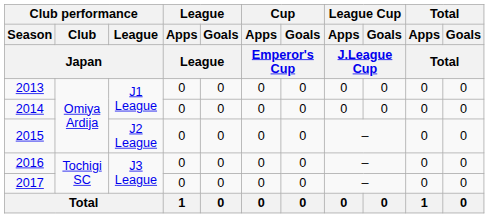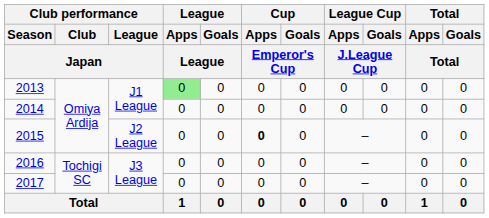(182, 88) no background -> (182, 88) lightgreen background
(261, 136) normal -> (261, 136) bold
